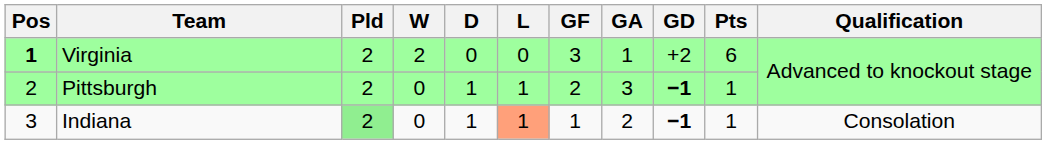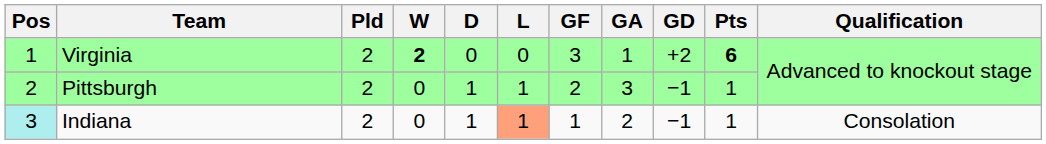(31, 54) bold -> (31, 54) normal
(419, 54) normal -> (419, 54) bold
(731, 54) normal -> (731, 54) bold
(679, 88) bold -> (679, 88) normal
(31, 121) no background -> (31, 121) paleturquoise background
(367, 121) lightgreen background -> (367, 121) no background
(679, 121) bold -> (679, 121) normal
